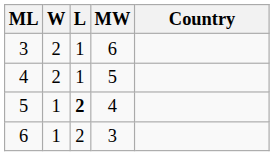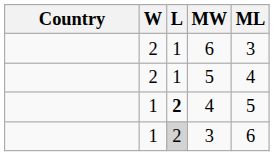columns swapped: (202, 19) <-> (24, 19)
(80, 135) no background -> (177, 135) lightgrey background
